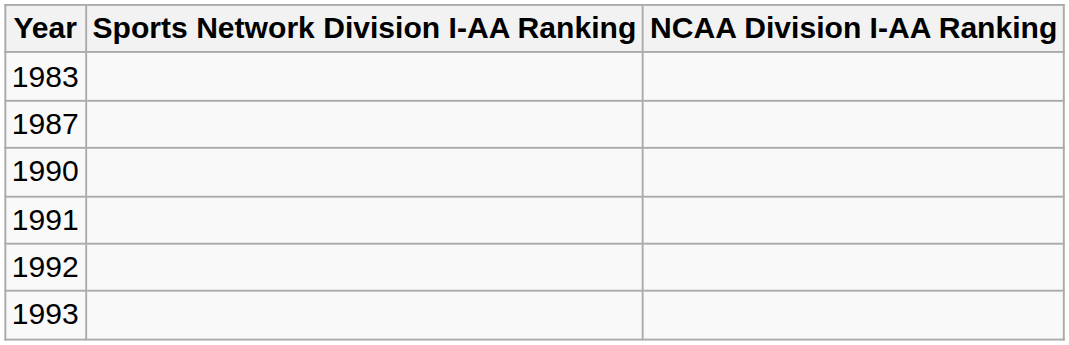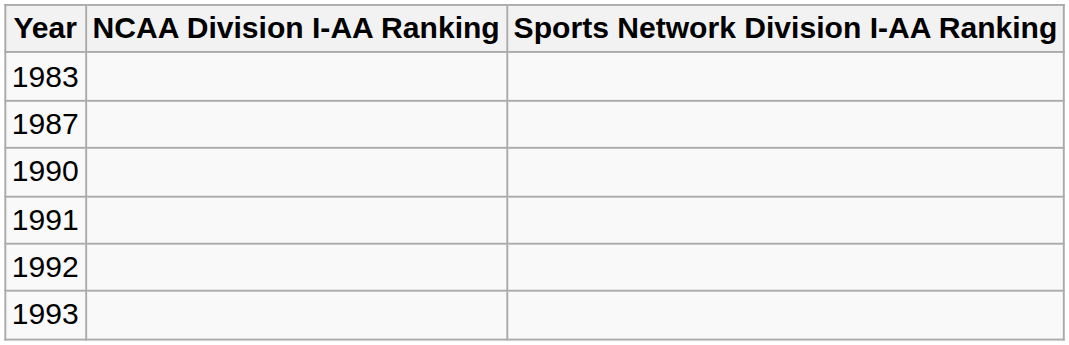columns swapped: (854, 28) <-> (364, 28)
